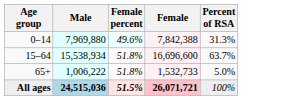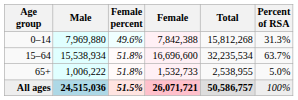+ column: (228, 18)
